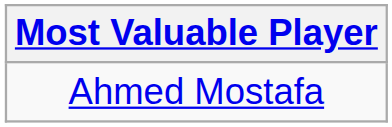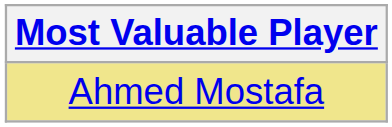(196, 91) no background -> (196, 91) khaki background
